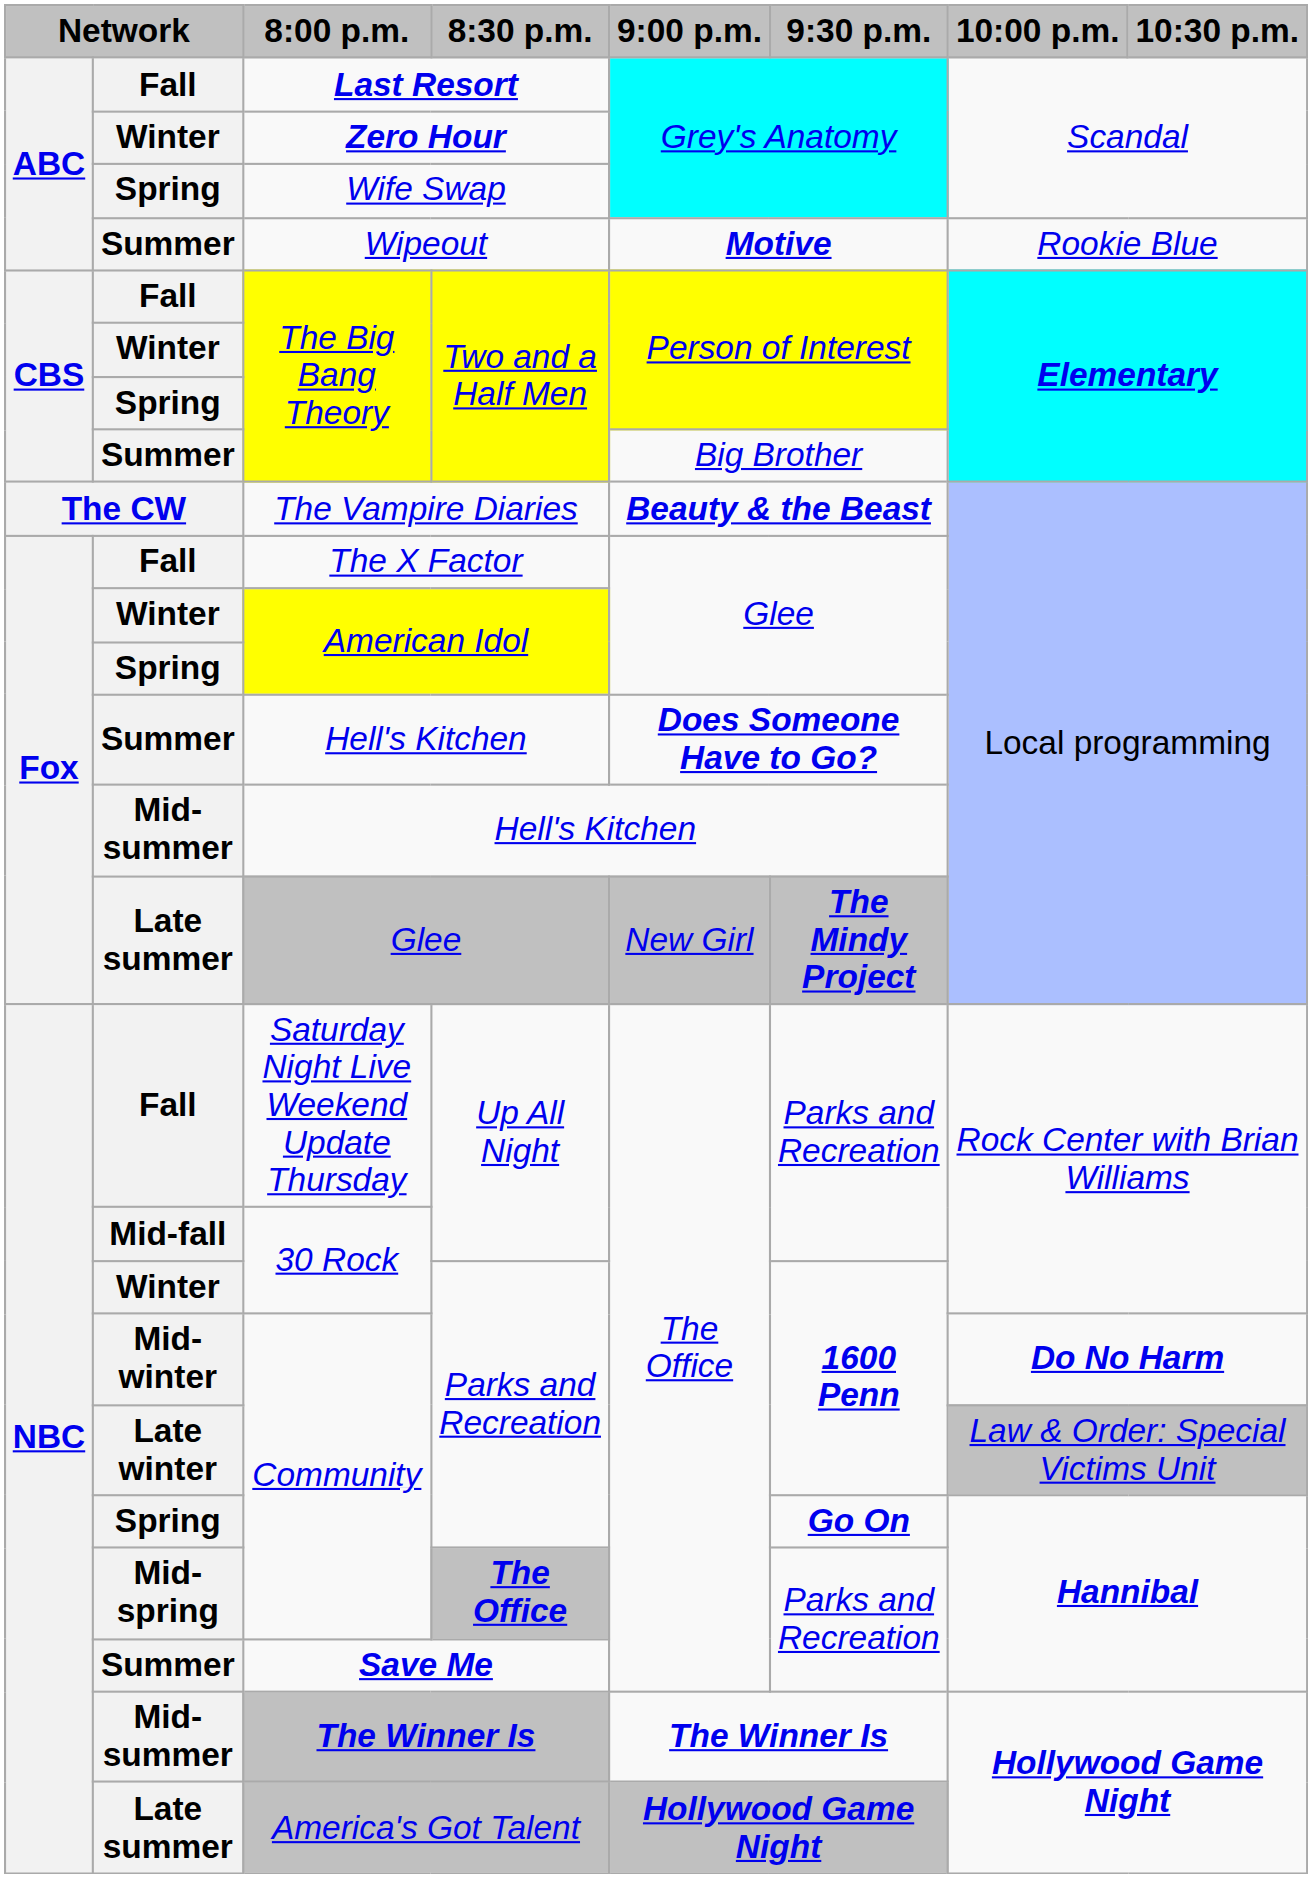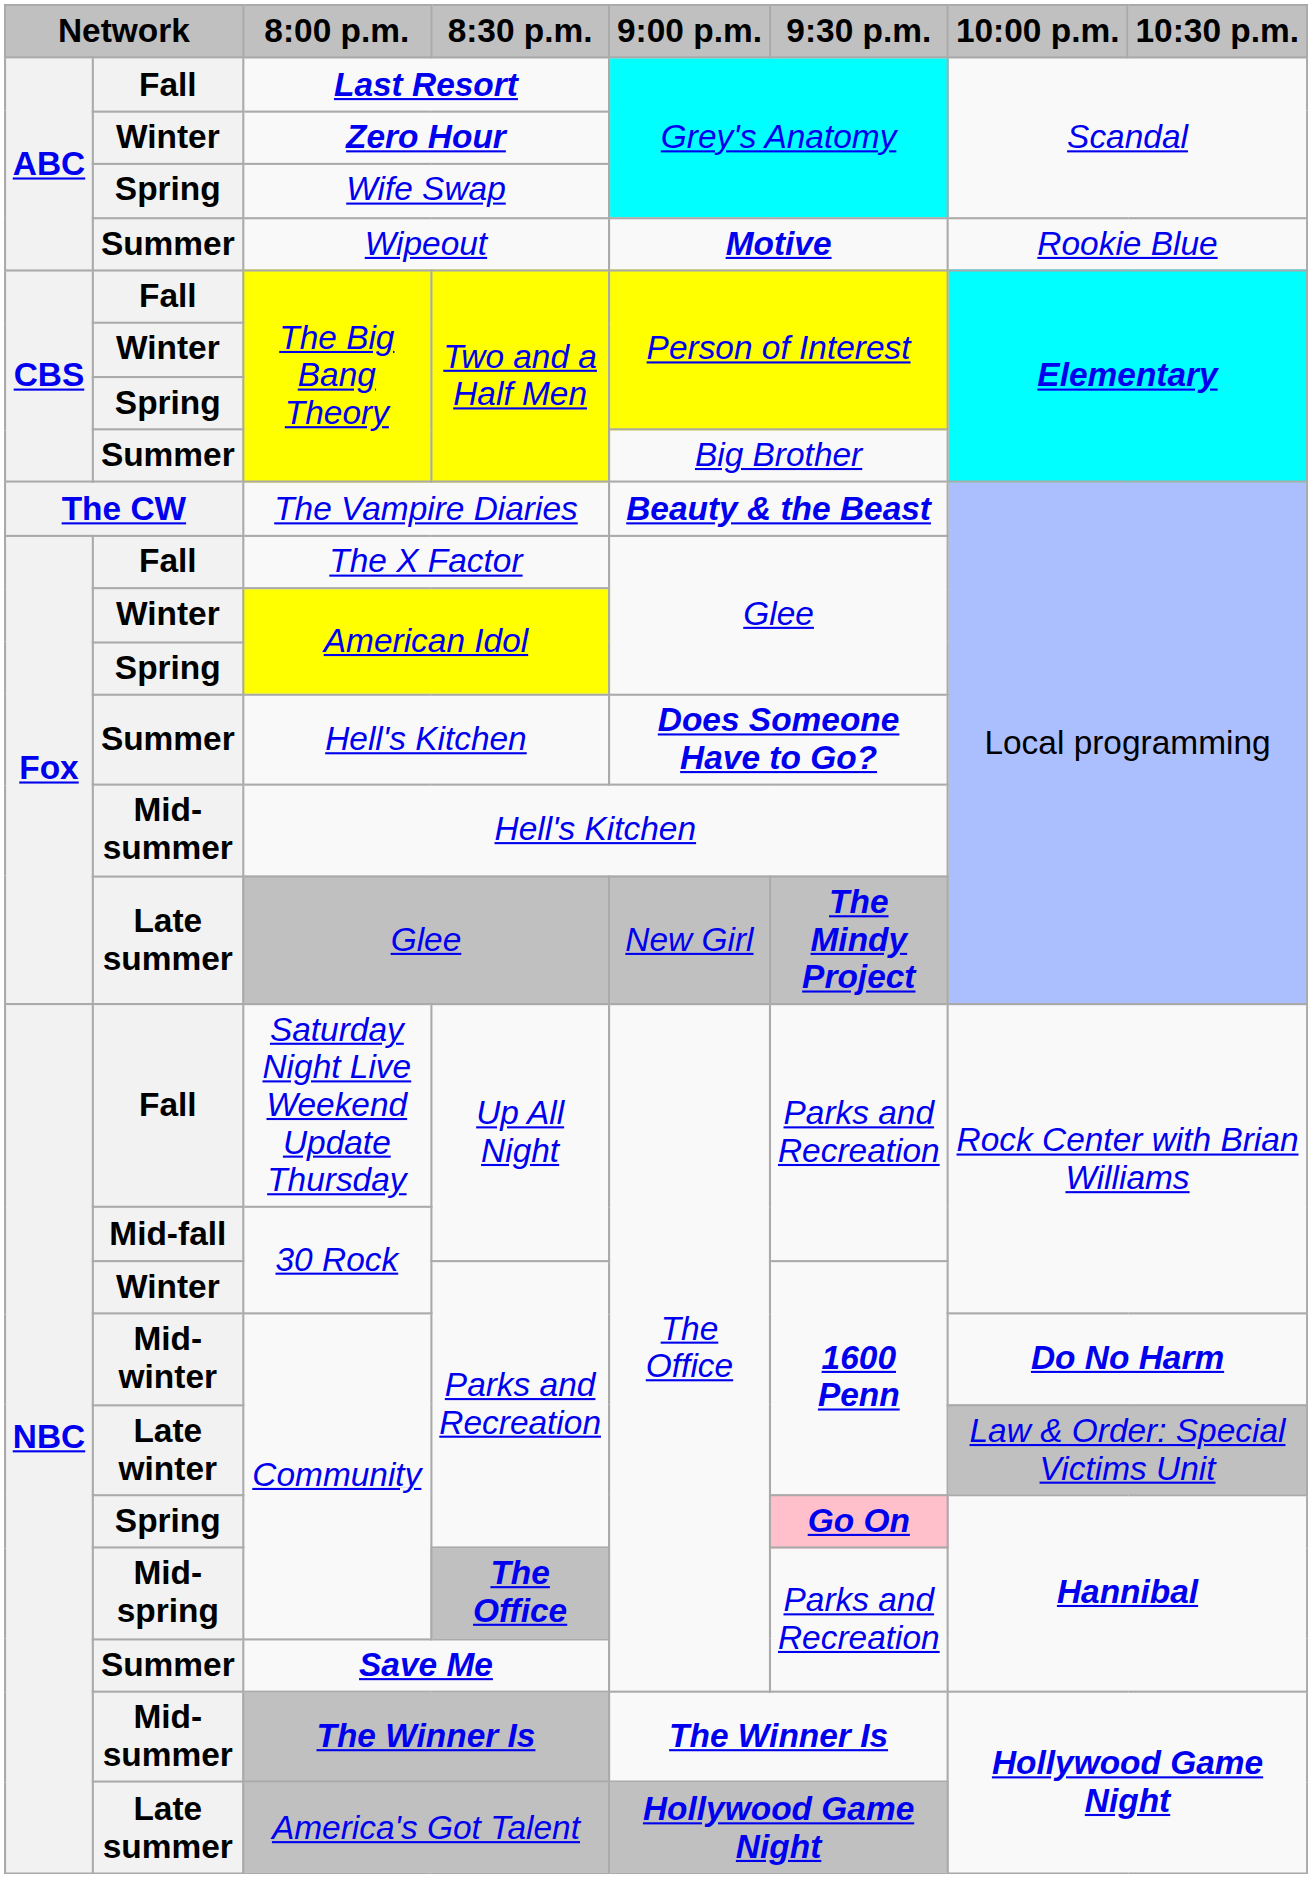(859, 1520) no background -> (859, 1520) pink background
